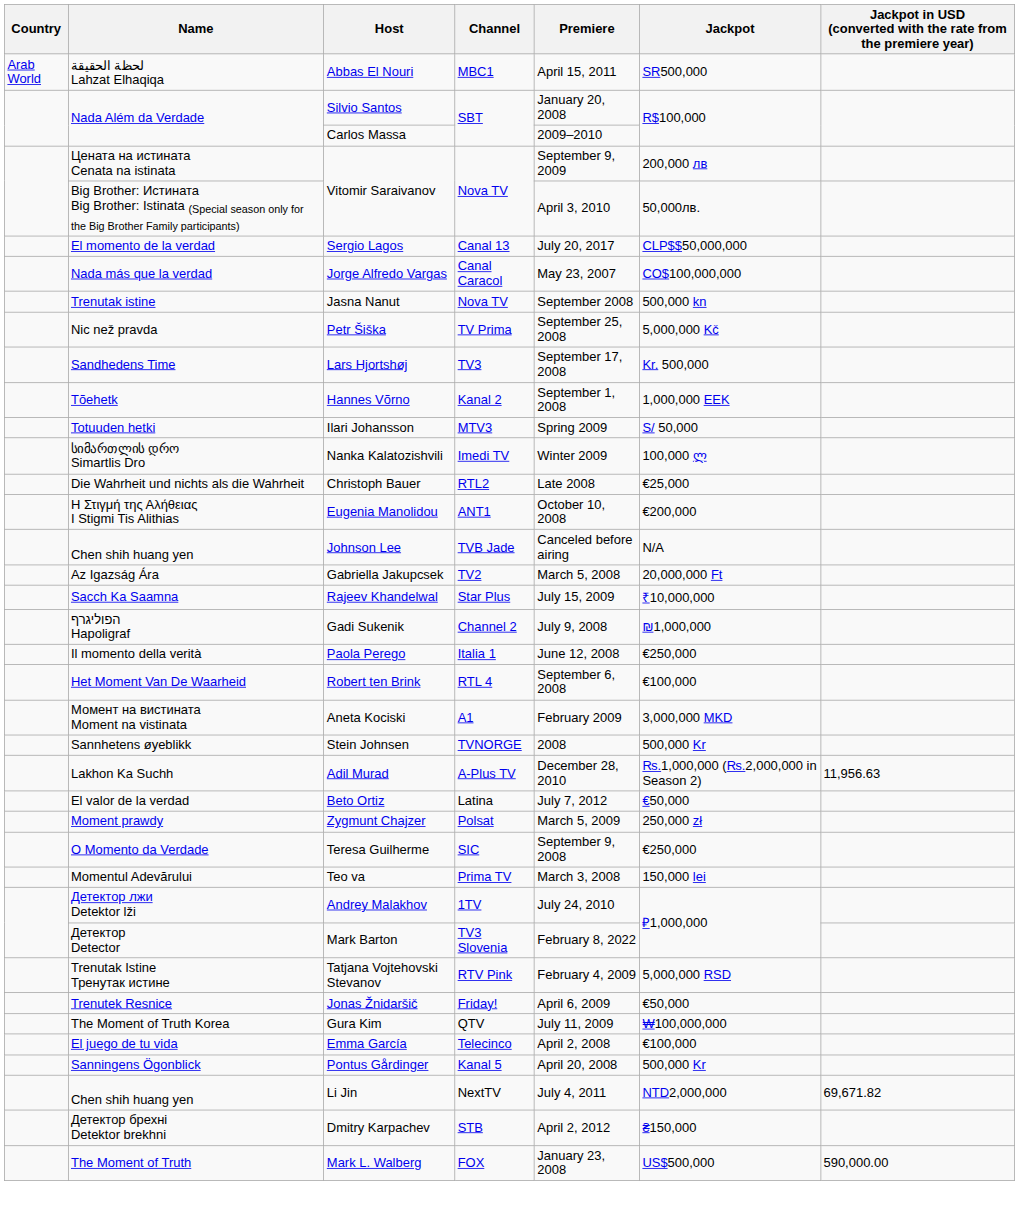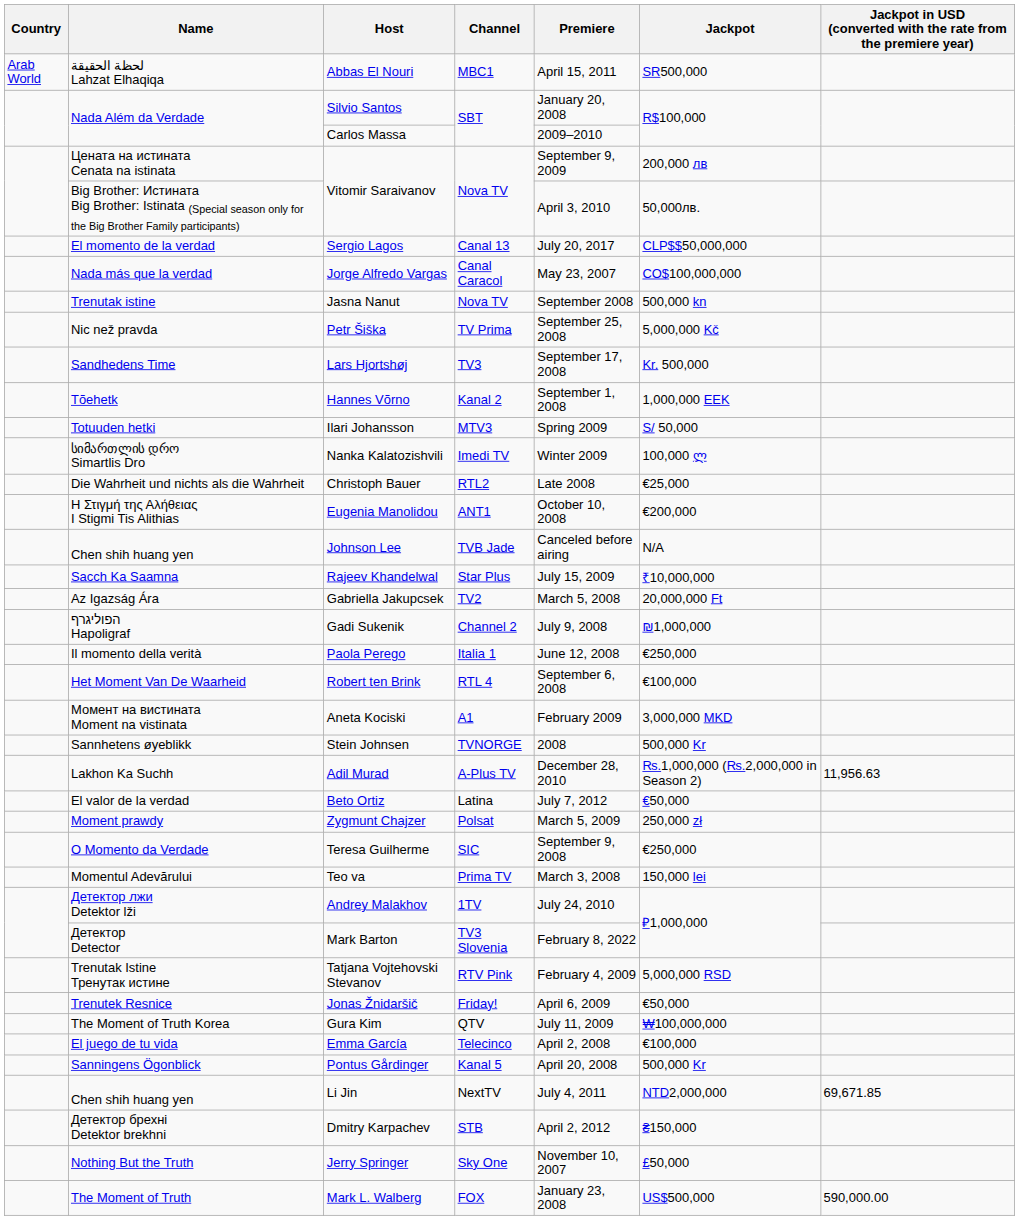rows swapped: (115, 575) <-> (125, 597)
(852, 1092) 69,671.82 -> (852, 1092) 69,671.85
+ row: (132, 1163)
